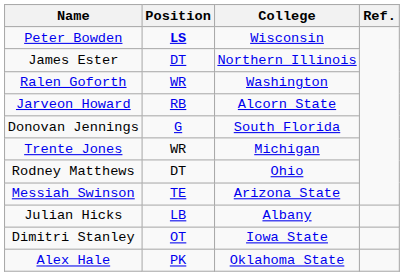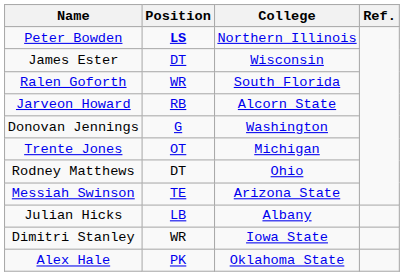(287, 38) Wisconsin -> (287, 38) Northern Illinois
(287, 60) Northern Illinois -> (287, 60) Wisconsin
(287, 82) Washington -> (287, 82) South Florida
(287, 127) South Florida -> (287, 127) Washington
(178, 149) WR -> (178, 149) OT
(178, 238) OT -> (178, 238) WR
